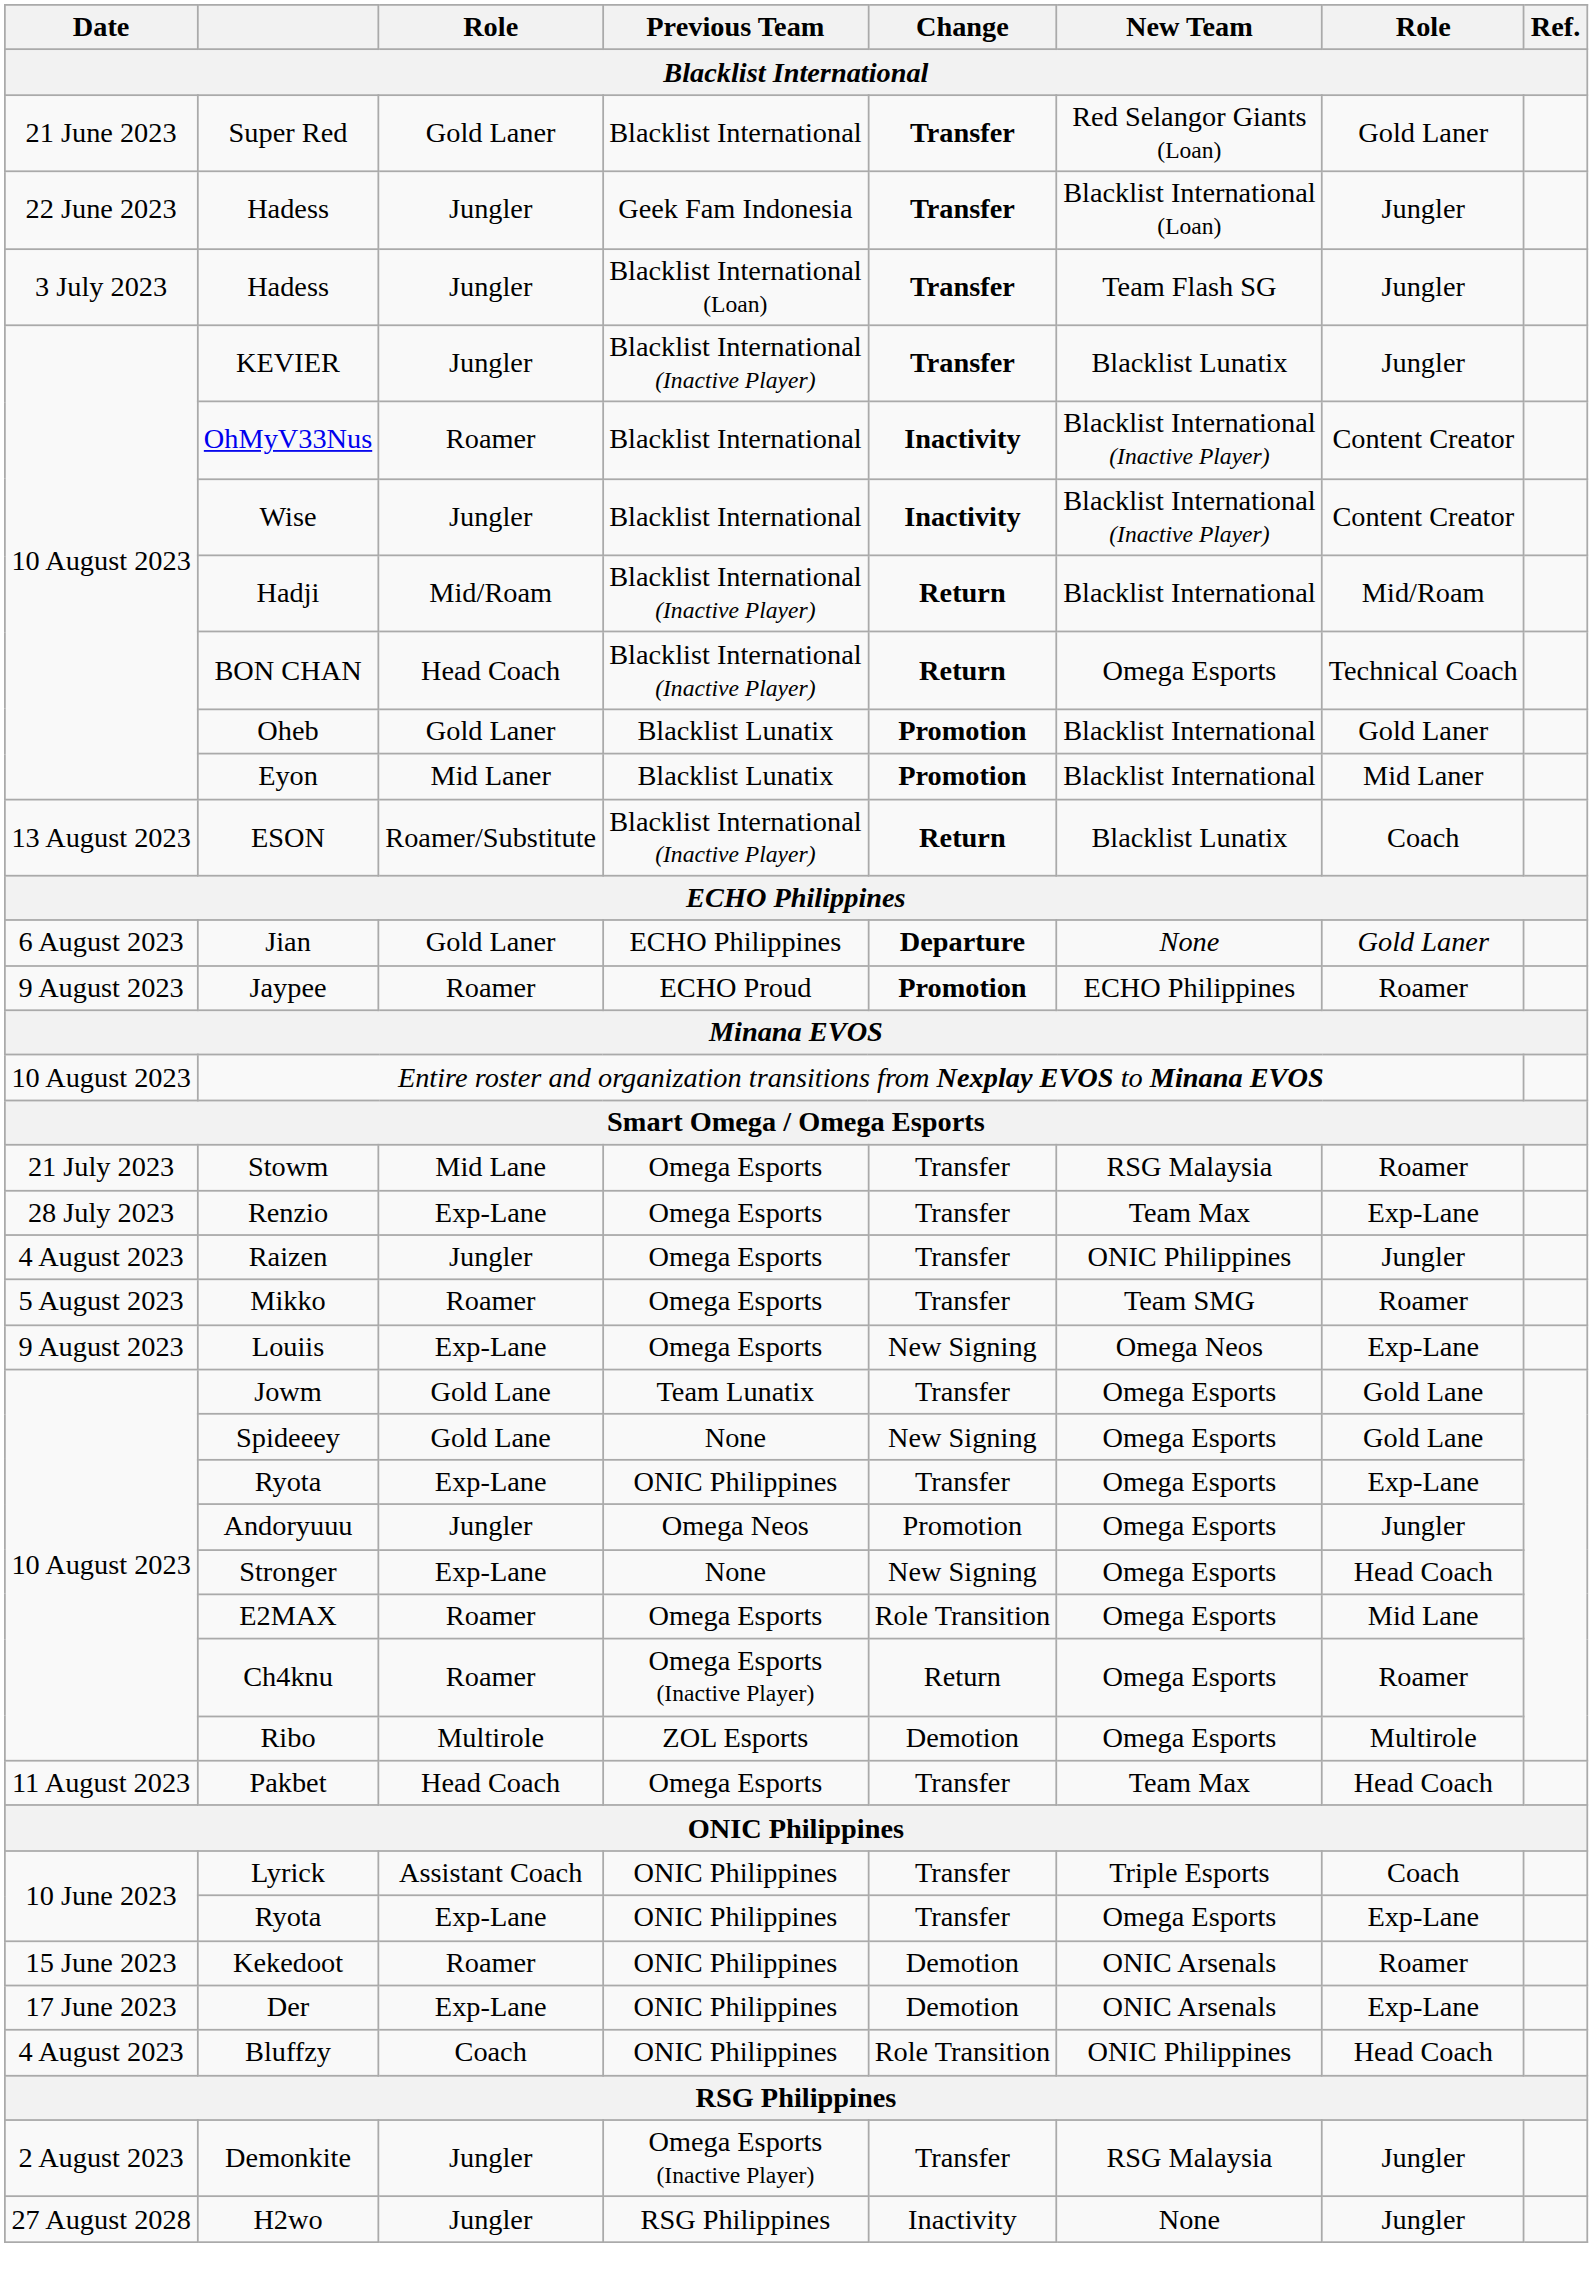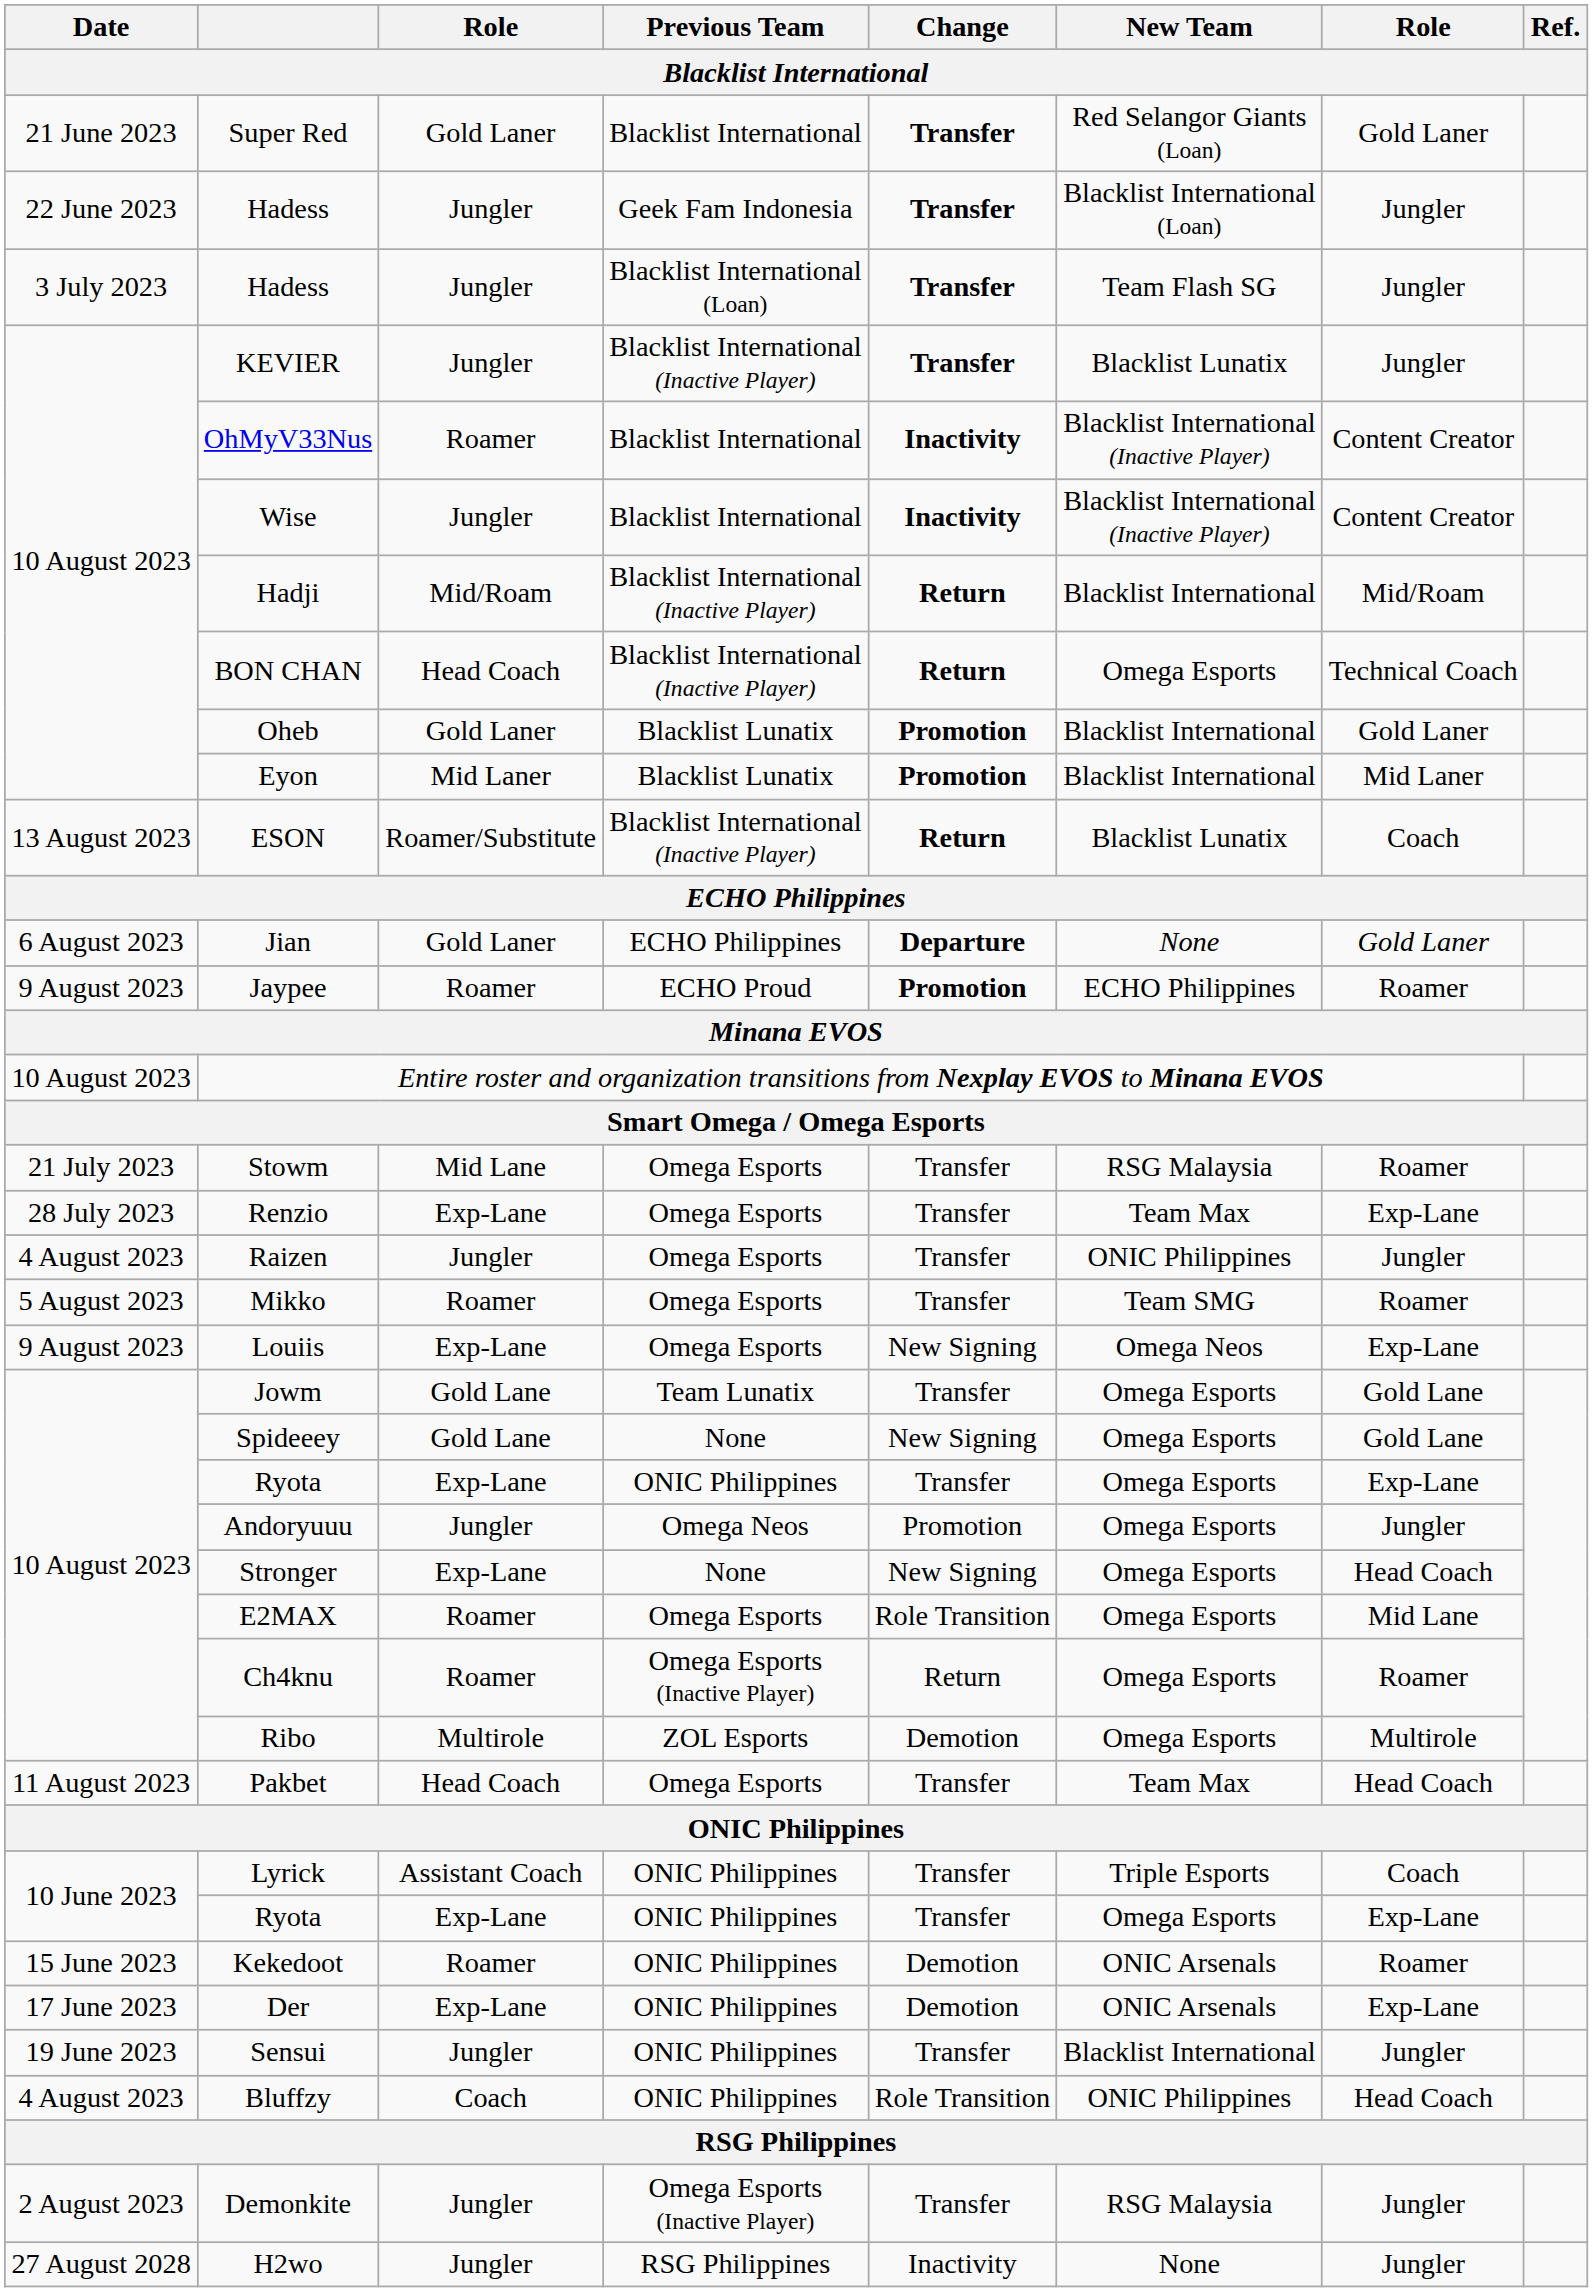+ row: (101, 2052)
